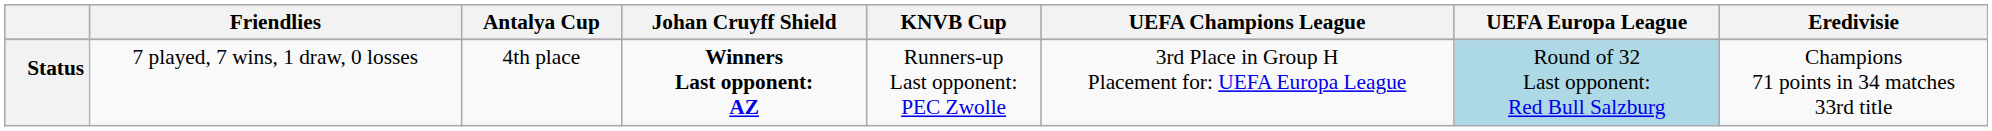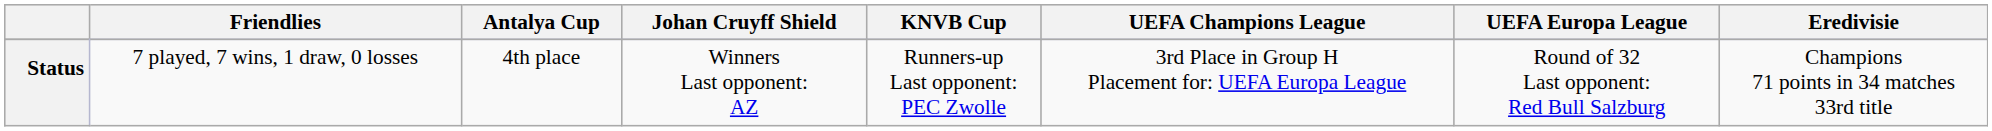(744, 82) bold -> (744, 82) normal
(1587, 82) lightblue background -> (1587, 82) no background
